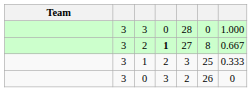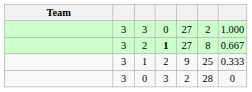(187, 29) 28 -> (187, 29) 27
(208, 29) 0 -> (208, 29) 2
(187, 62) 3 -> (187, 62) 9
(208, 78) 26 -> (208, 78) 28
